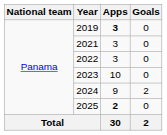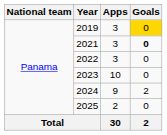(115, 28) bold -> (115, 28) normal
(146, 28) no background -> (146, 28) gold background
(146, 43) normal -> (146, 43) bold
(115, 106) bold -> (115, 106) normal
